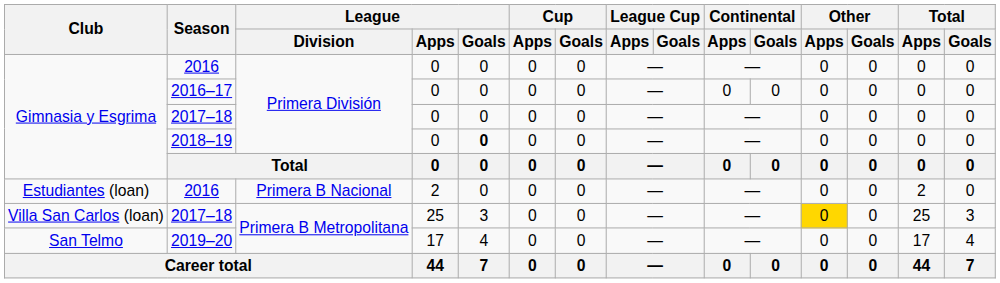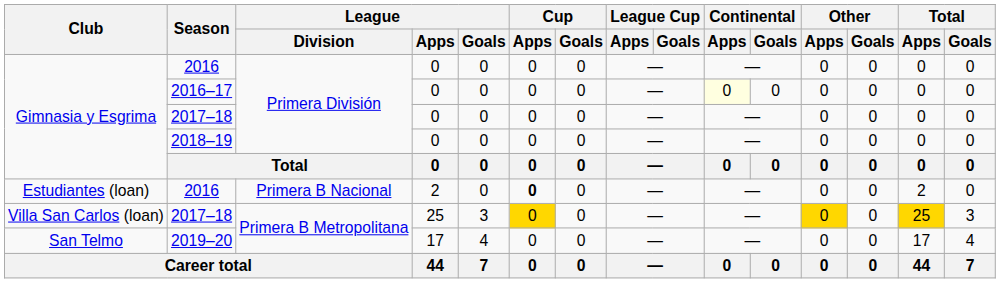(727, 91) no background -> (727, 91) lightyellow background
(484, 141) bold -> (484, 141) normal
(532, 191) normal -> (532, 191) bold
(532, 215) no background -> (532, 215) gold background
(921, 215) no background -> (921, 215) gold background
